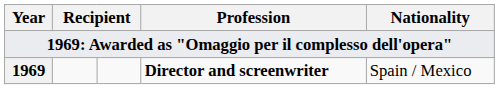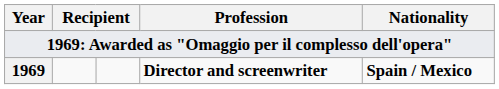(421, 70) normal -> (419, 70) bold
